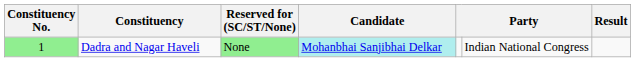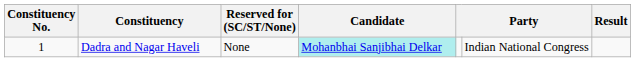(41, 47) lightgreen background -> (41, 47) no background
(237, 47) lightgreen background -> (237, 47) no background
